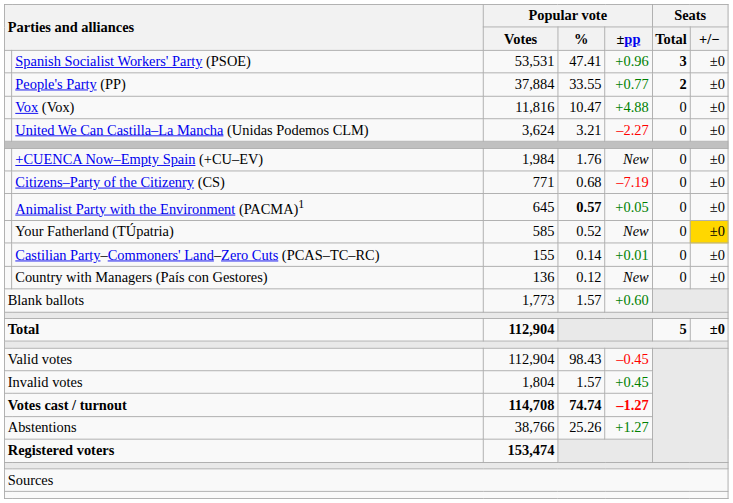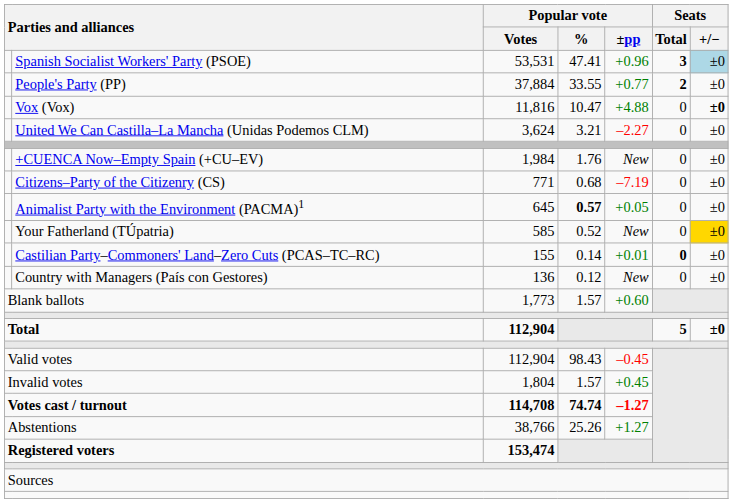(717, 61) no background -> (717, 61) lightblue background
(717, 107) normal -> (717, 107) bold
(683, 254) normal -> (683, 254) bold
